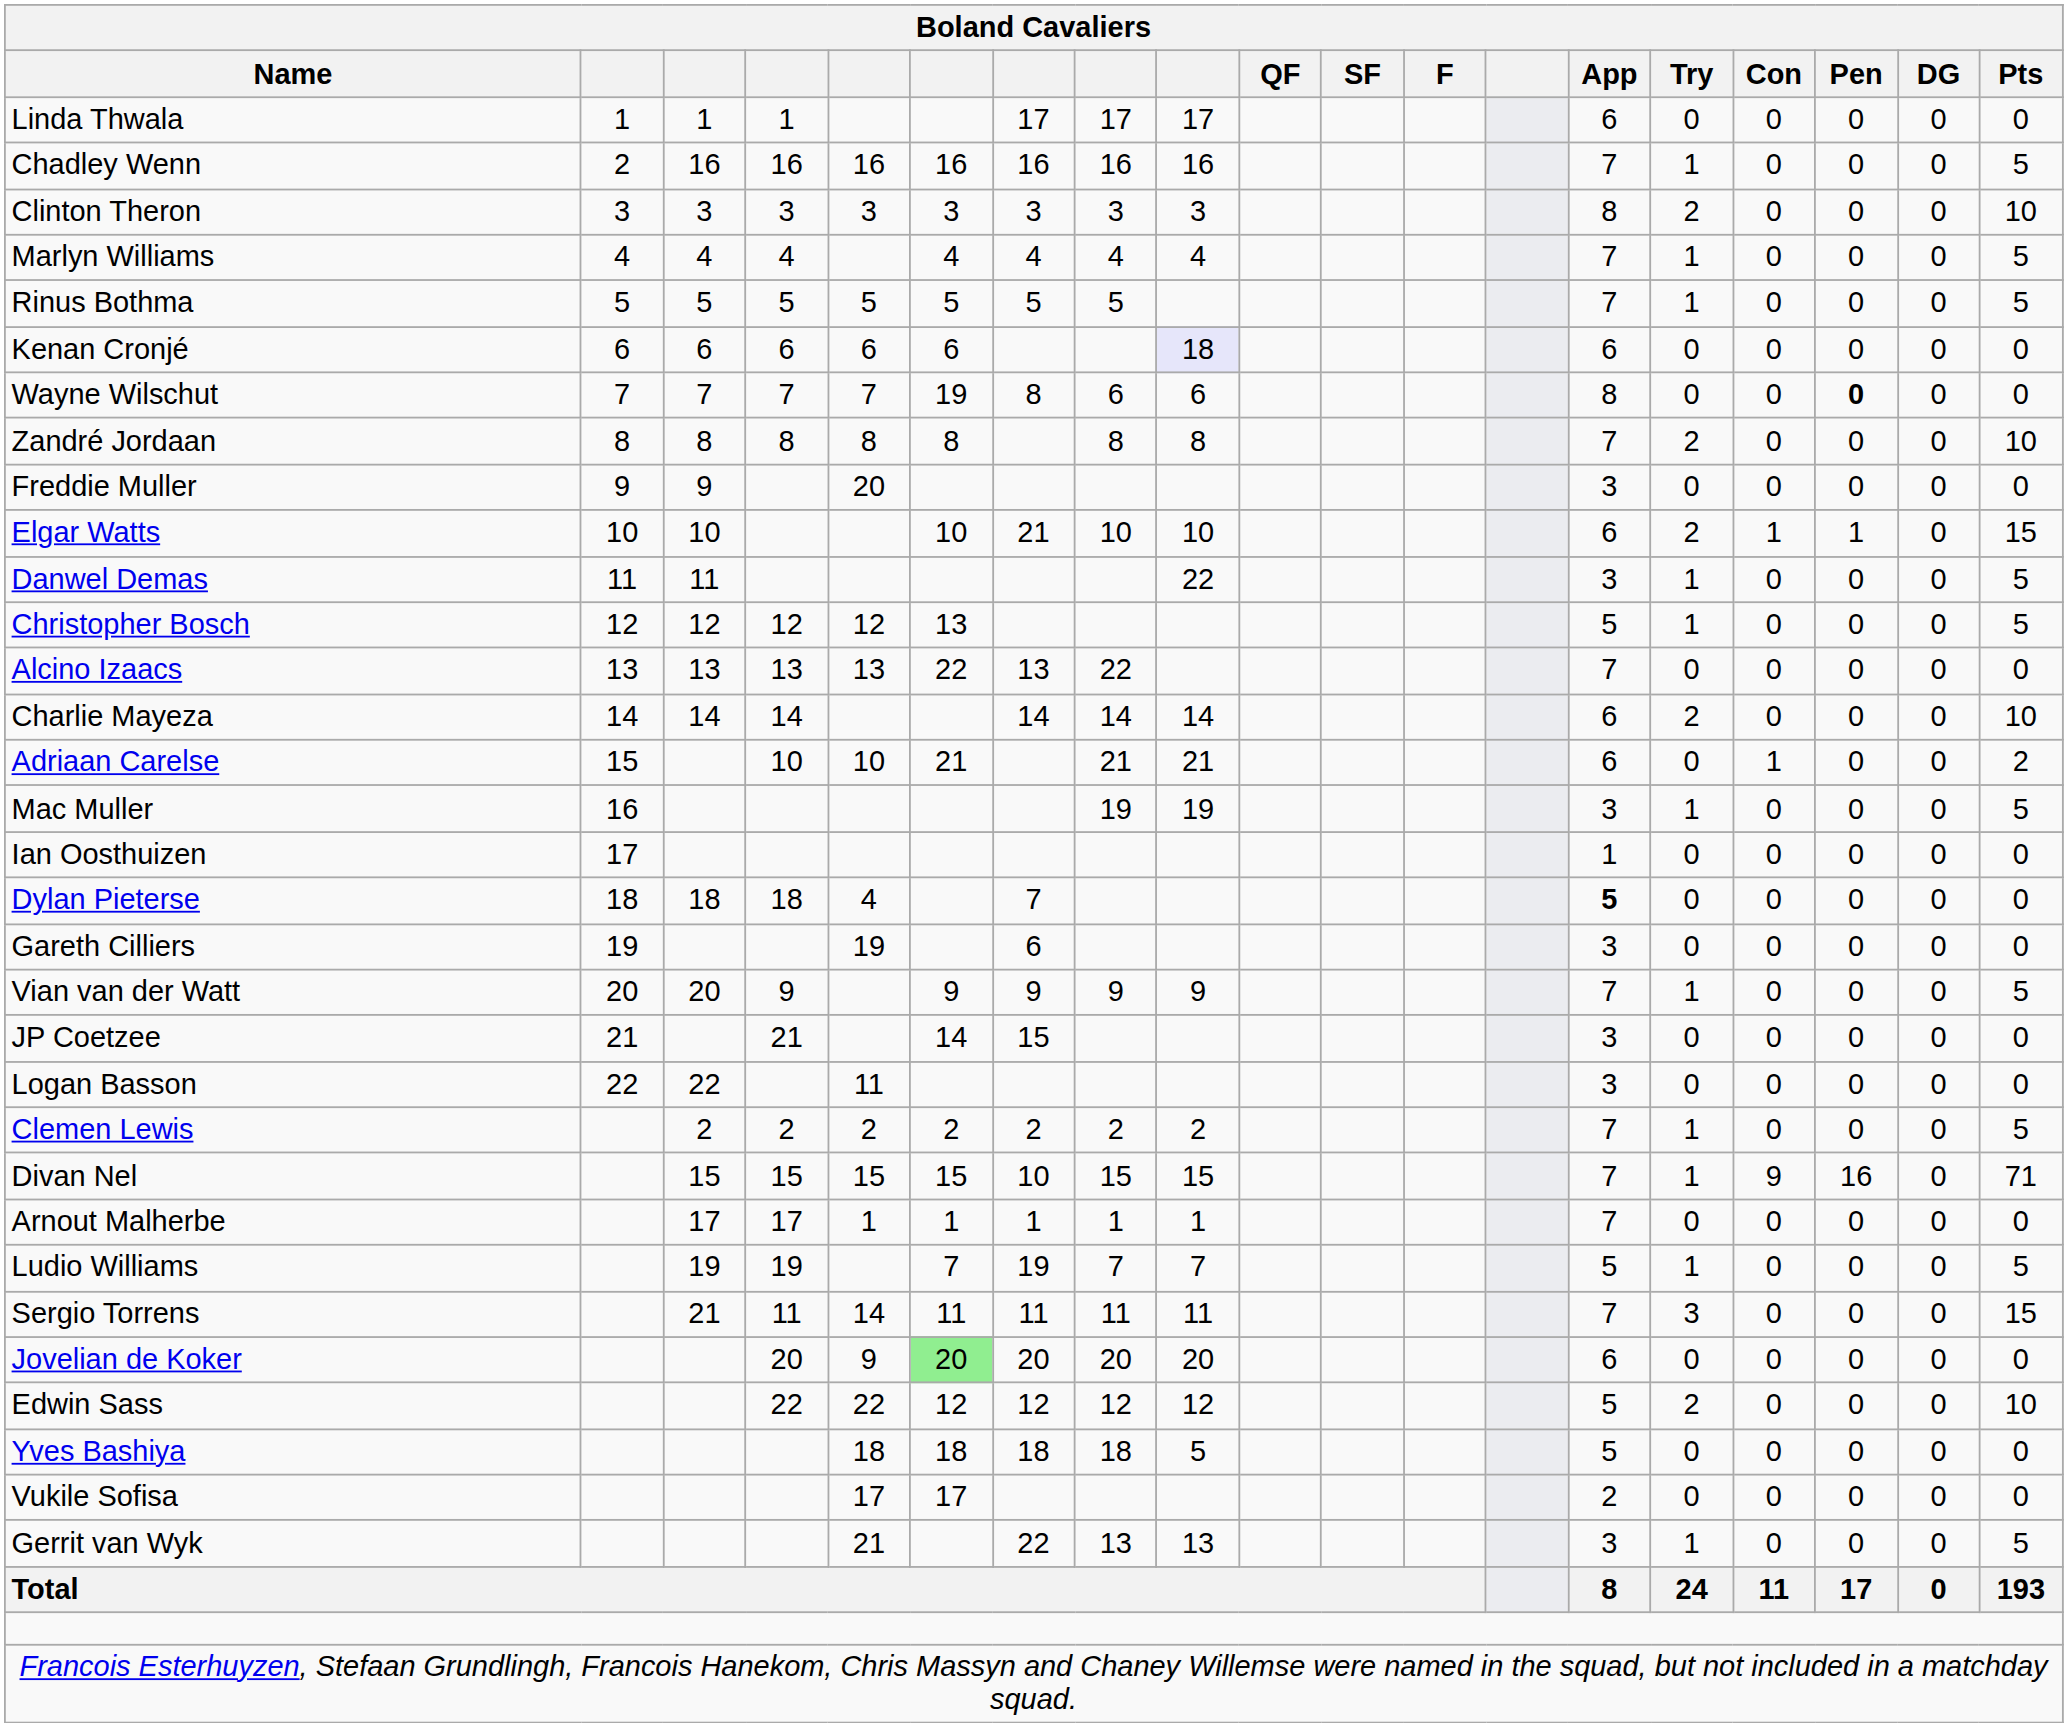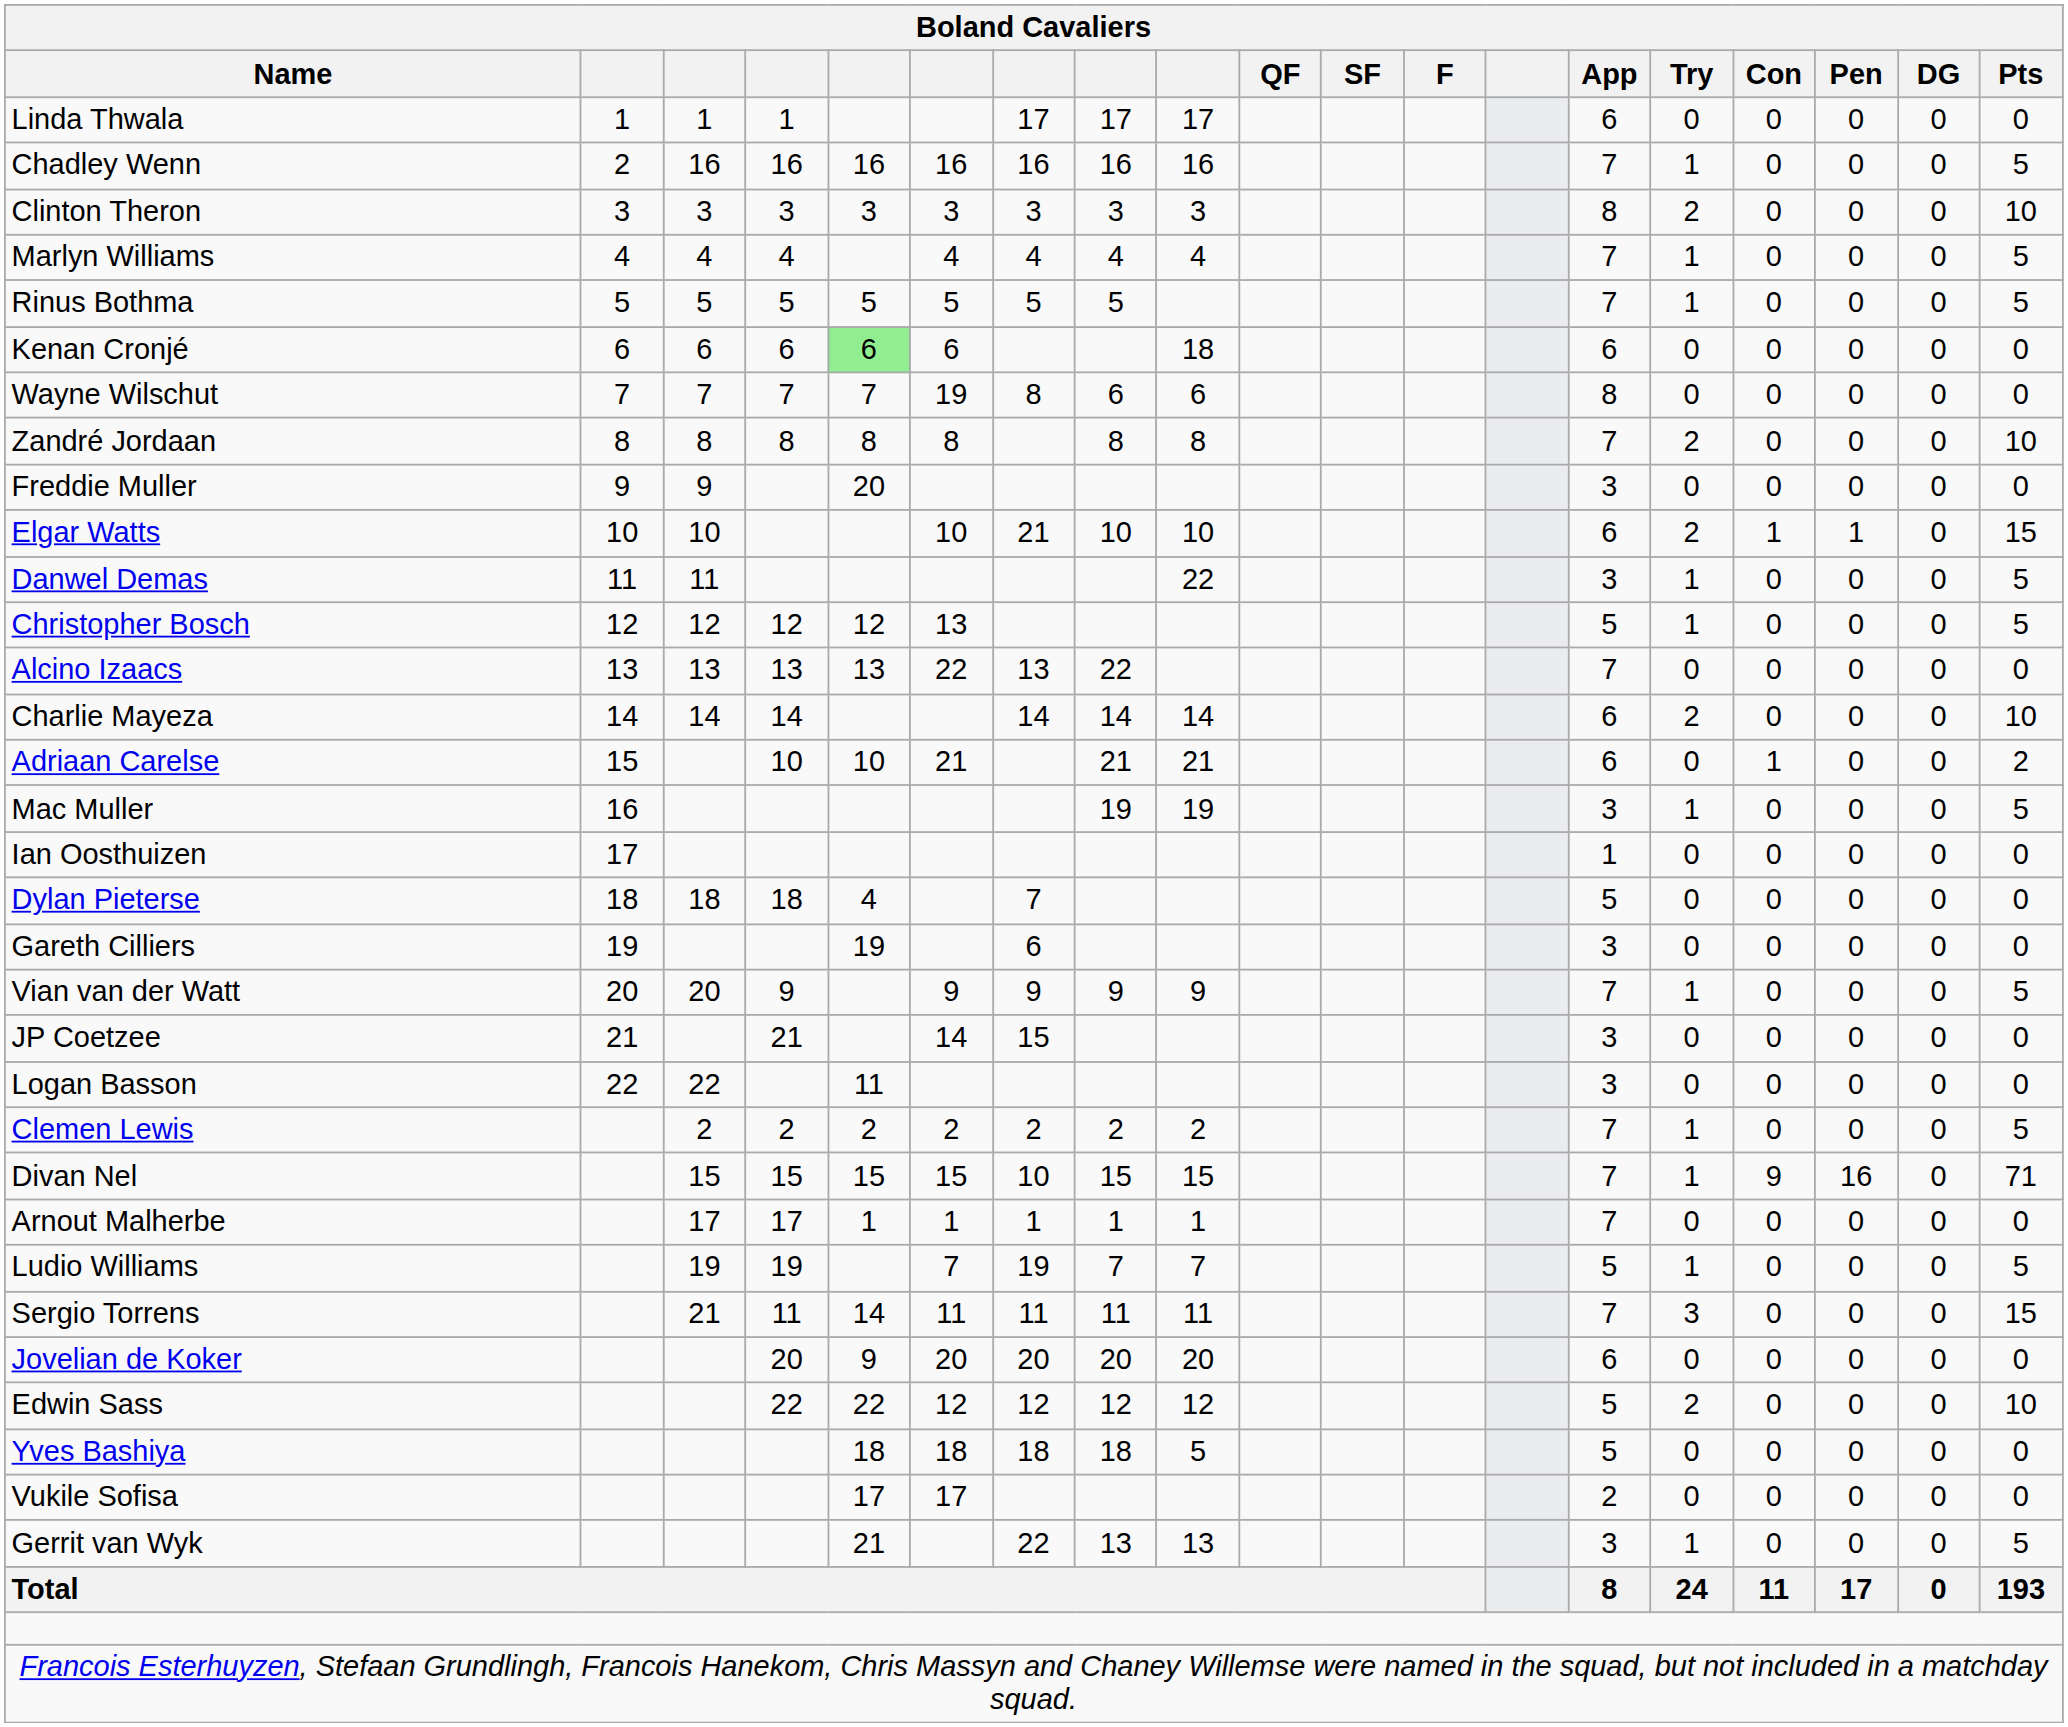(869, 348) no background -> (869, 348) lightgreen background
(1198, 348) lavender background -> (1198, 348) no background
(1856, 394) bold -> (1856, 394) normal
(1609, 900) bold -> (1609, 900) normal
(951, 1359) lightgreen background -> (951, 1359) no background
